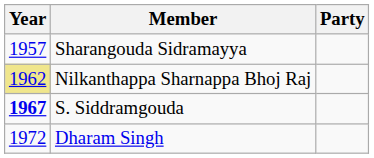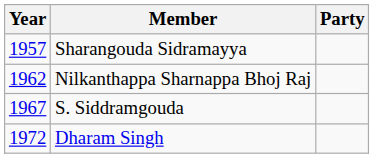(28, 78) khaki background -> (28, 78) no background
(28, 108) bold -> (28, 108) normal
